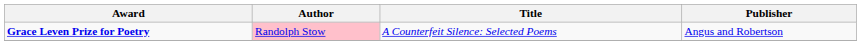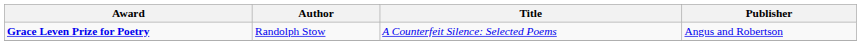(290, 31) pink background -> (290, 31) no background
